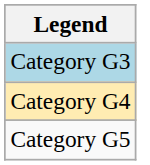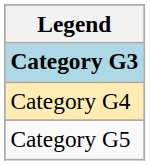(70, 61) normal -> (74, 61) bold
